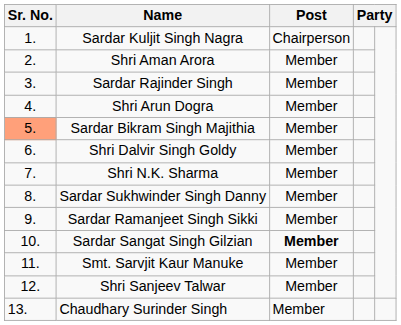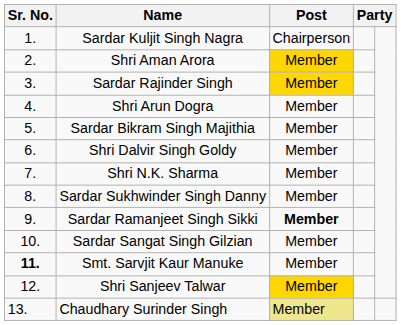(311, 60) no background -> (311, 60) gold background
(311, 83) no background -> (311, 83) gold background
(30, 128) lightsalmon background -> (30, 128) no background
(311, 219) normal -> (311, 219) bold
(311, 241) bold -> (311, 241) normal
(30, 264) normal -> (30, 264) bold
(311, 286) no background -> (311, 286) gold background
(299, 309) no background -> (299, 309) khaki background
